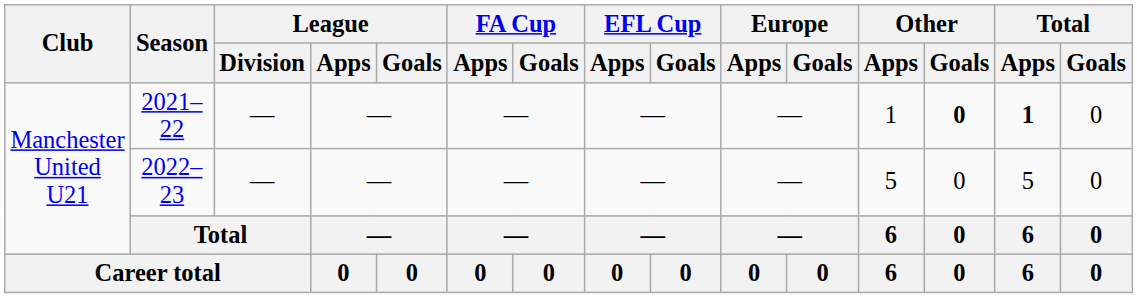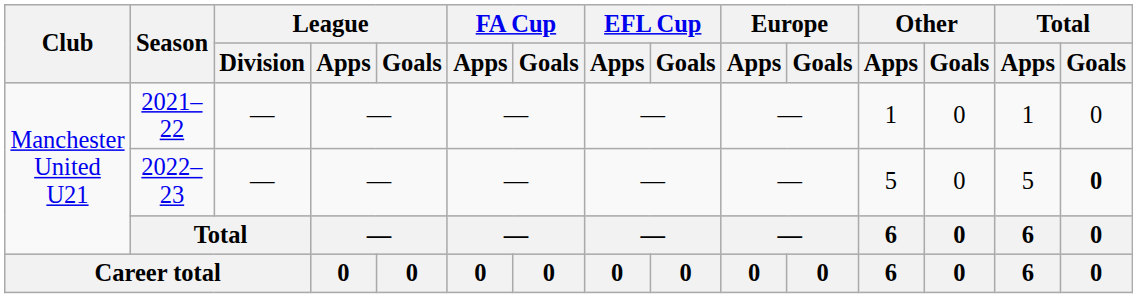(959, 115) bold -> (959, 115) normal
(1028, 115) bold -> (1028, 115) normal
(1096, 181) normal -> (1096, 181) bold
